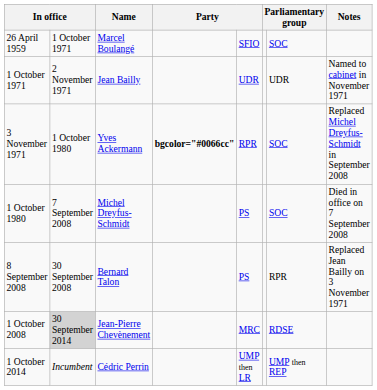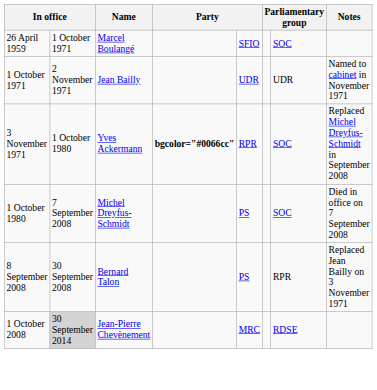- row: (26, 367)
